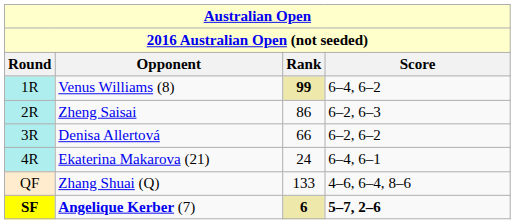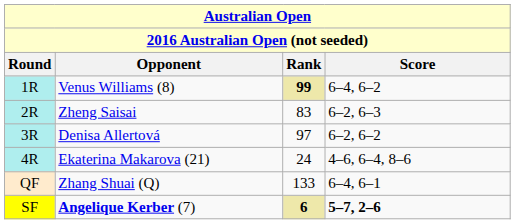(304, 111) 86 -> (304, 111) 83
(304, 135) 66 -> (304, 135) 97
(355, 159) 6–4, 6–1 -> (370, 159) 4–6, 6–4, 8–6
(370, 183) 4–6, 6–4, 8–6 -> (355, 183) 6–4, 6–1
(30, 207) bold -> (30, 207) normal
